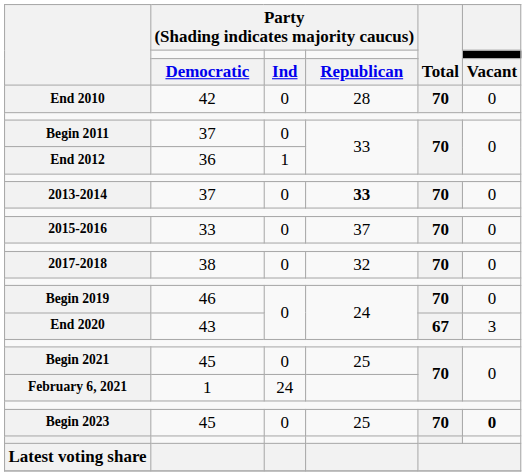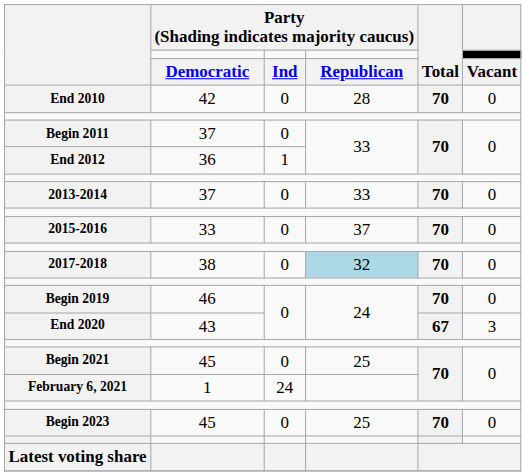(362, 194) bold -> (362, 194) normal
(362, 264) no background -> (362, 264) lightblue background
(492, 422) bold -> (492, 422) normal
